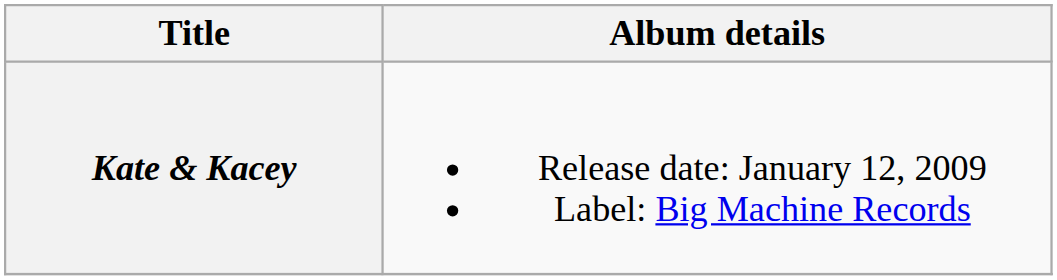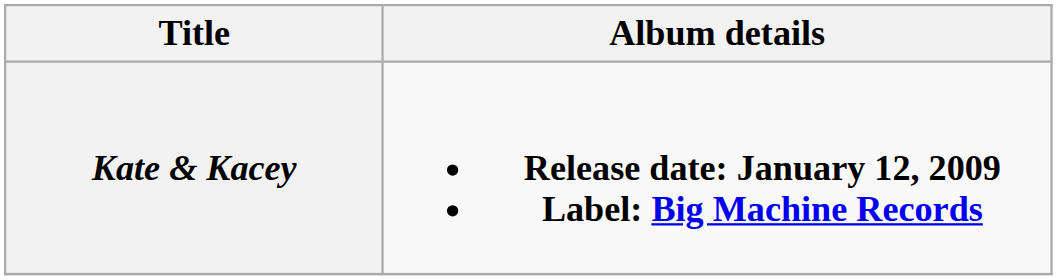(717, 188) normal -> (717, 188) bold
